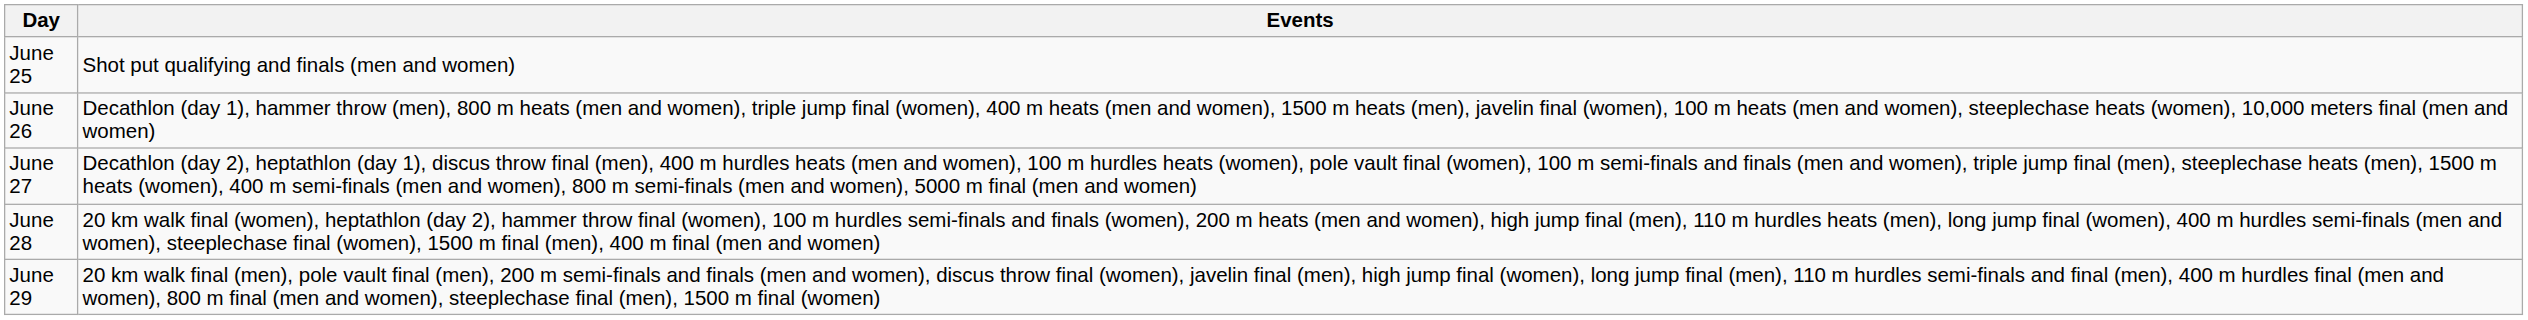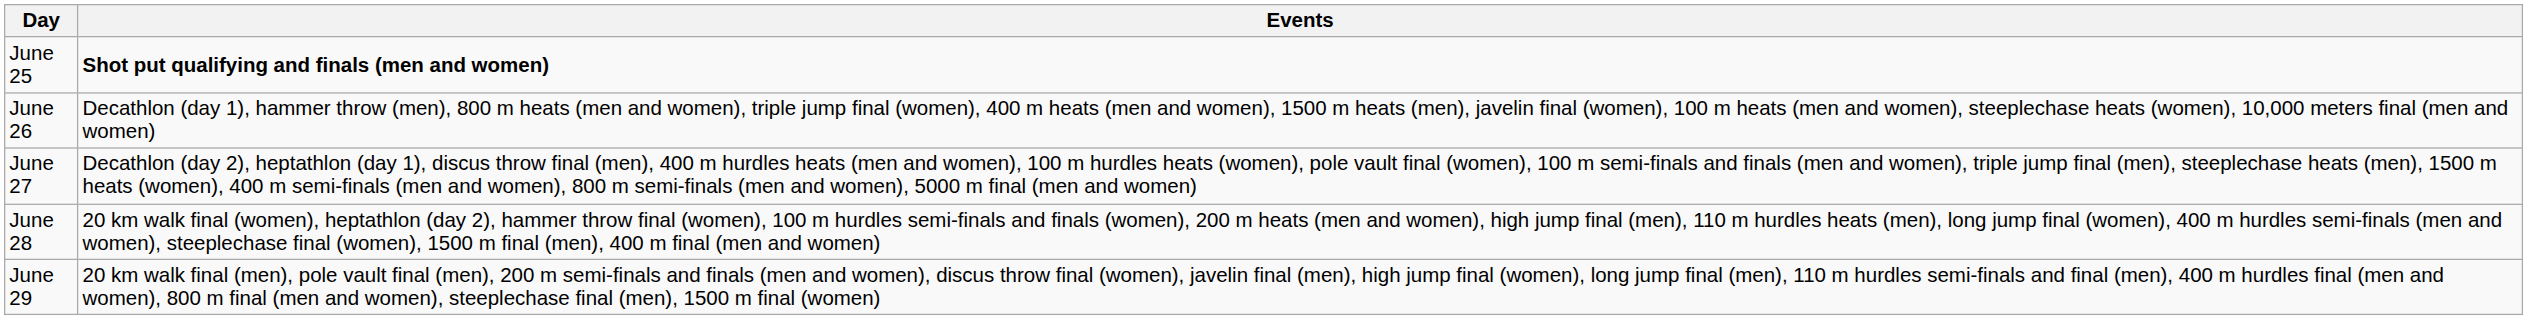(299, 64) normal -> (316, 64) bold
